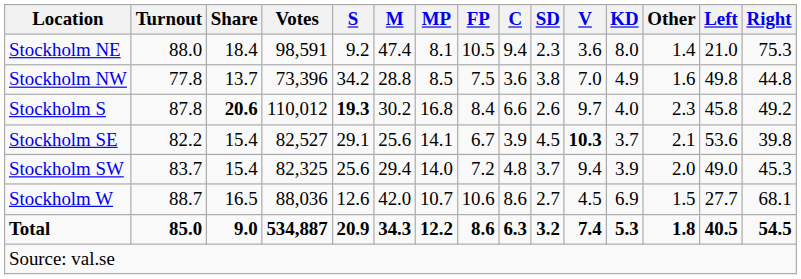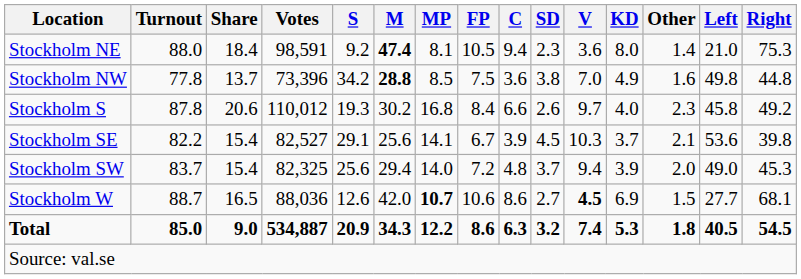(395, 49) normal -> (395, 49) bold
(395, 79) normal -> (395, 79) bold
(241, 109) bold -> (241, 109) normal
(353, 109) bold -> (353, 109) normal
(585, 139) bold -> (585, 139) normal
(436, 199) normal -> (436, 199) bold
(590, 199) normal -> (590, 199) bold
